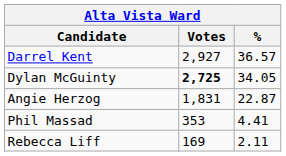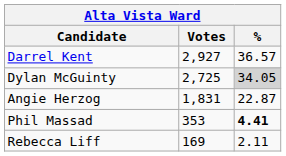(201, 78) bold -> (201, 78) normal
(257, 78) no background -> (257, 78) lightgrey background
(253, 120) normal -> (253, 120) bold
